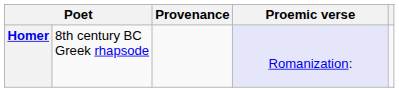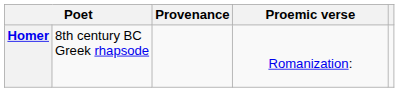(310, 56) lavender background -> (310, 56) no background
